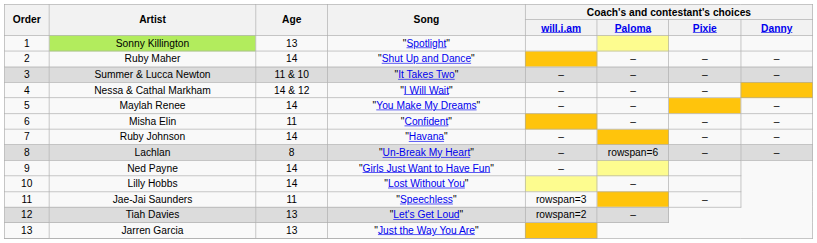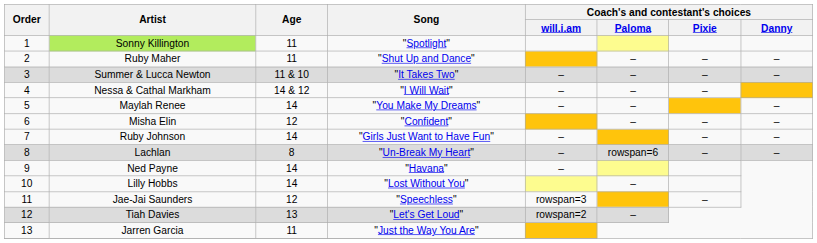(292, 43) 13 -> (292, 43) 11
(292, 59) 14 -> (292, 59) 11
(292, 121) 11 -> (292, 121) 12
(426, 137) "Havana" -> (426, 137) "Girls Just Want to Have Fun"
(426, 168) "Girls Just Want to Have Fun" -> (426, 168) "Havana"
(292, 199) 11 -> (292, 199) 12
(292, 231) 13 -> (292, 231) 11
